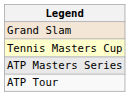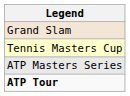(33, 83) normal -> (33, 83) bold
